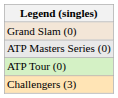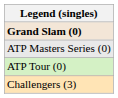(42, 31) normal -> (44, 31) bold
